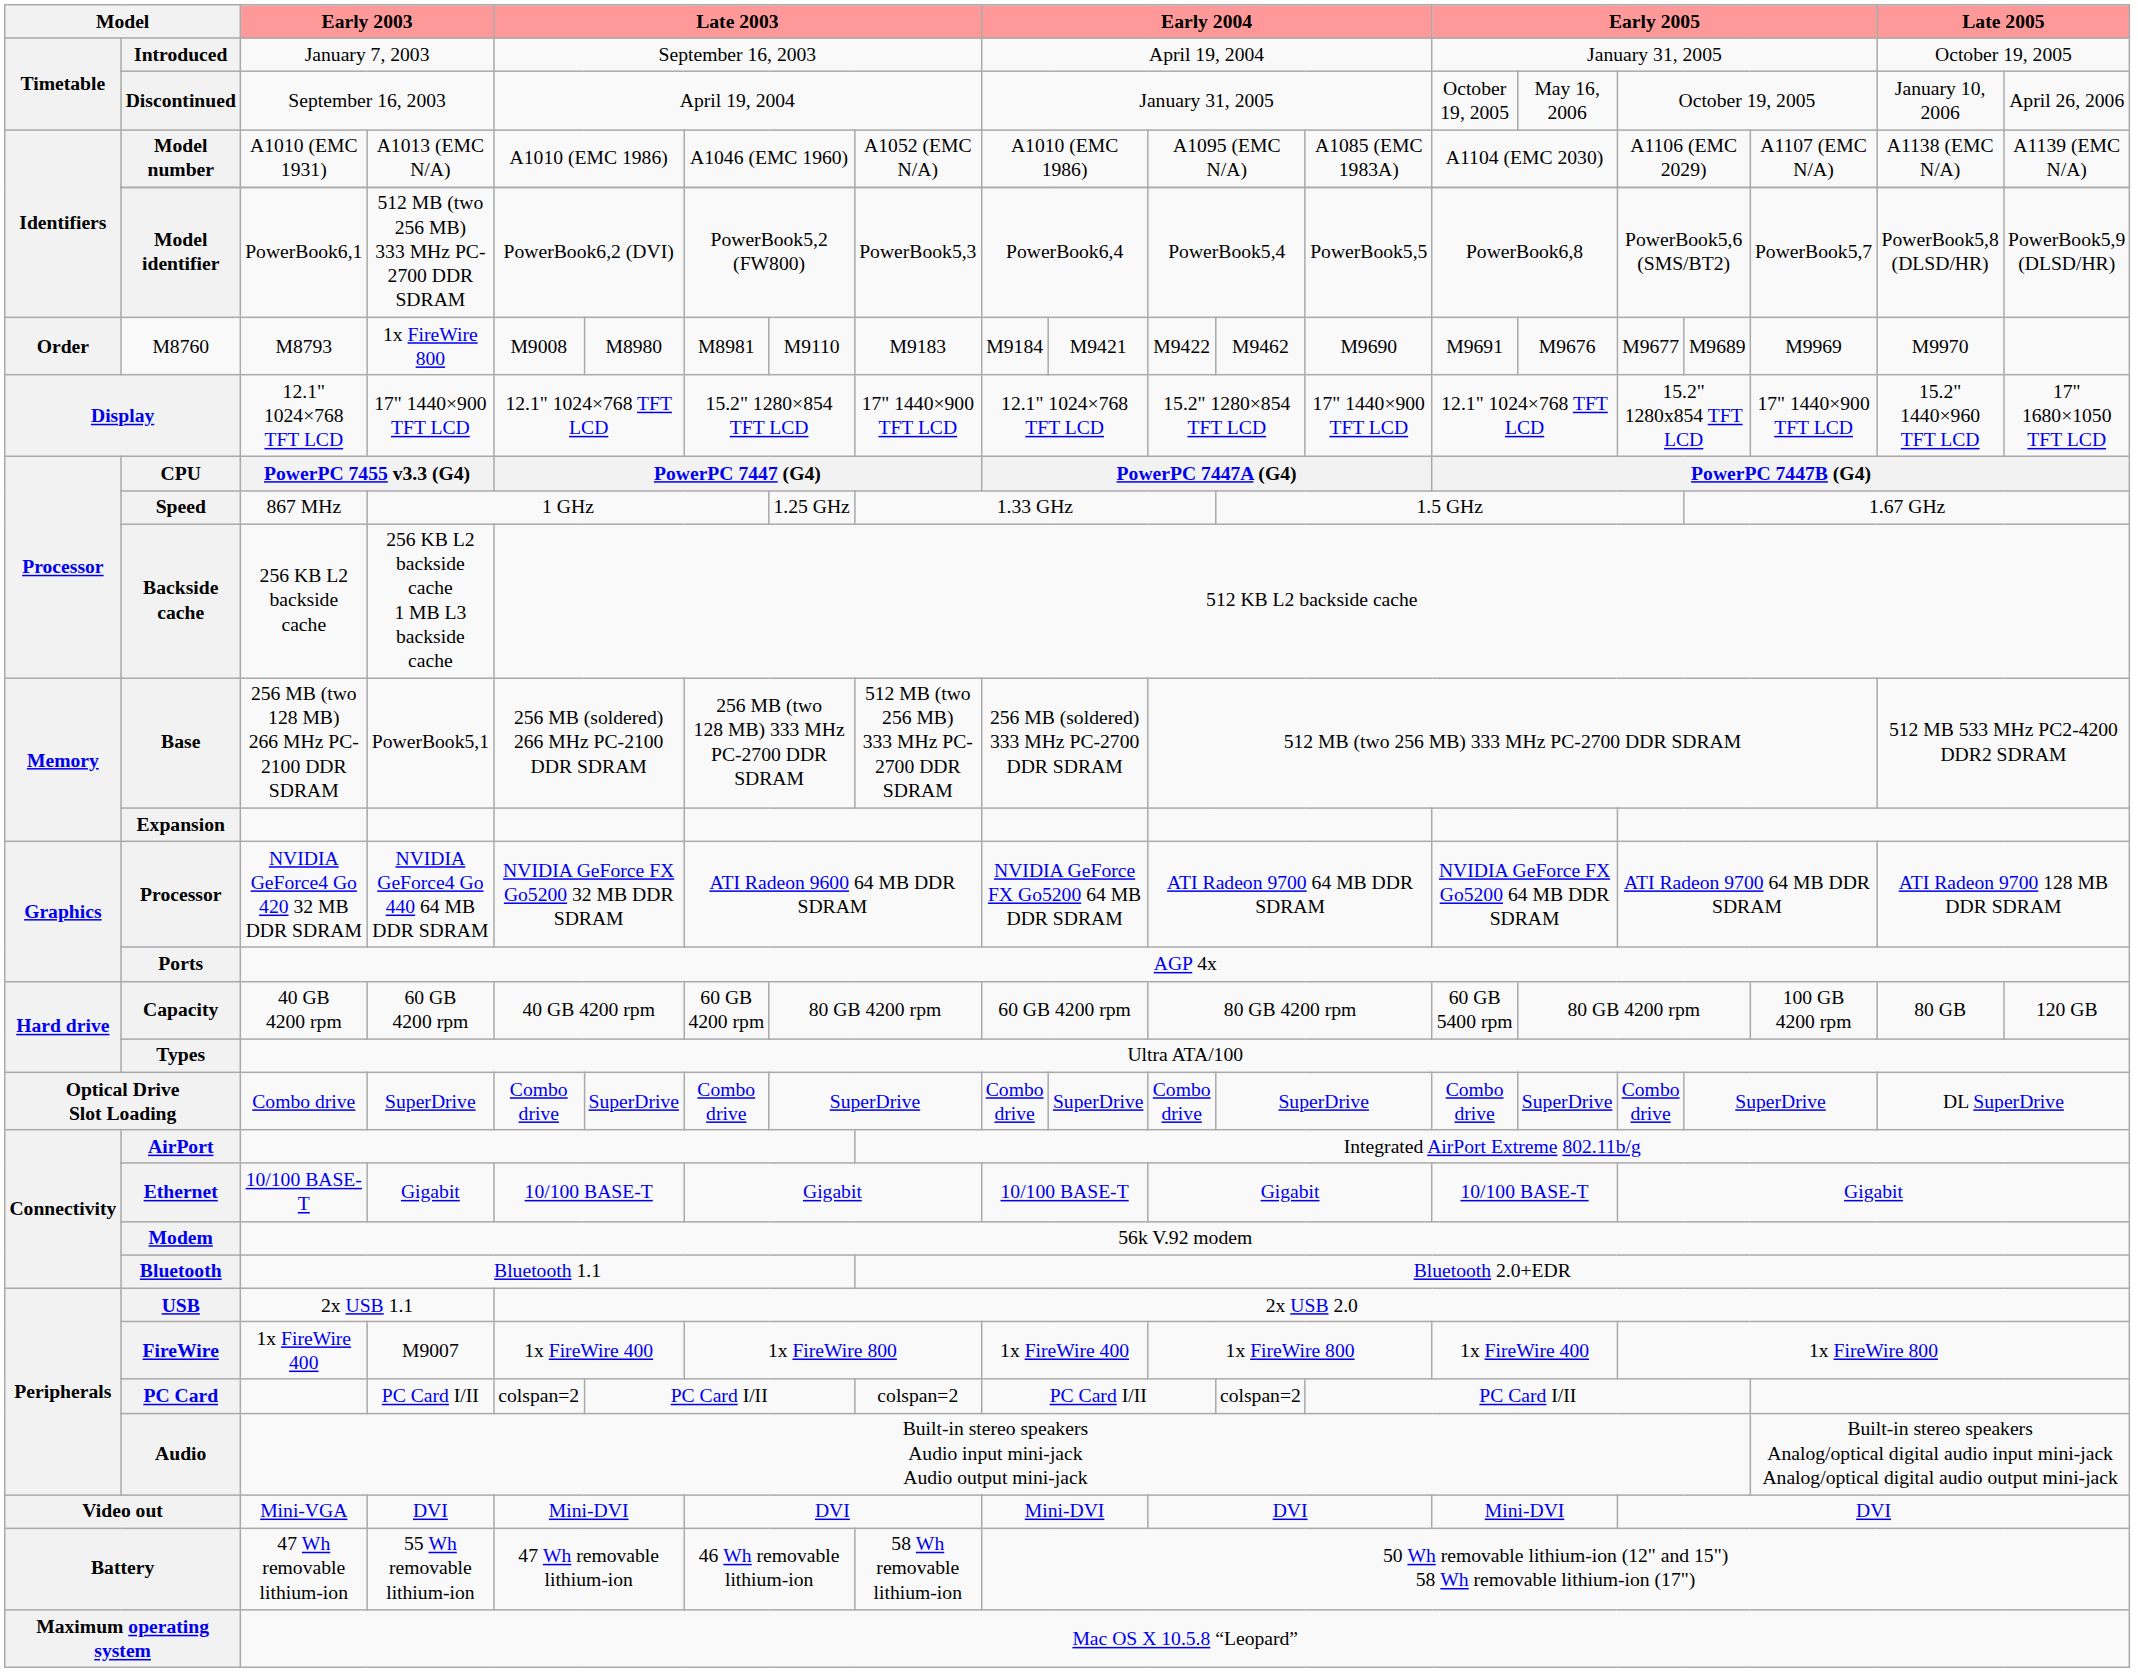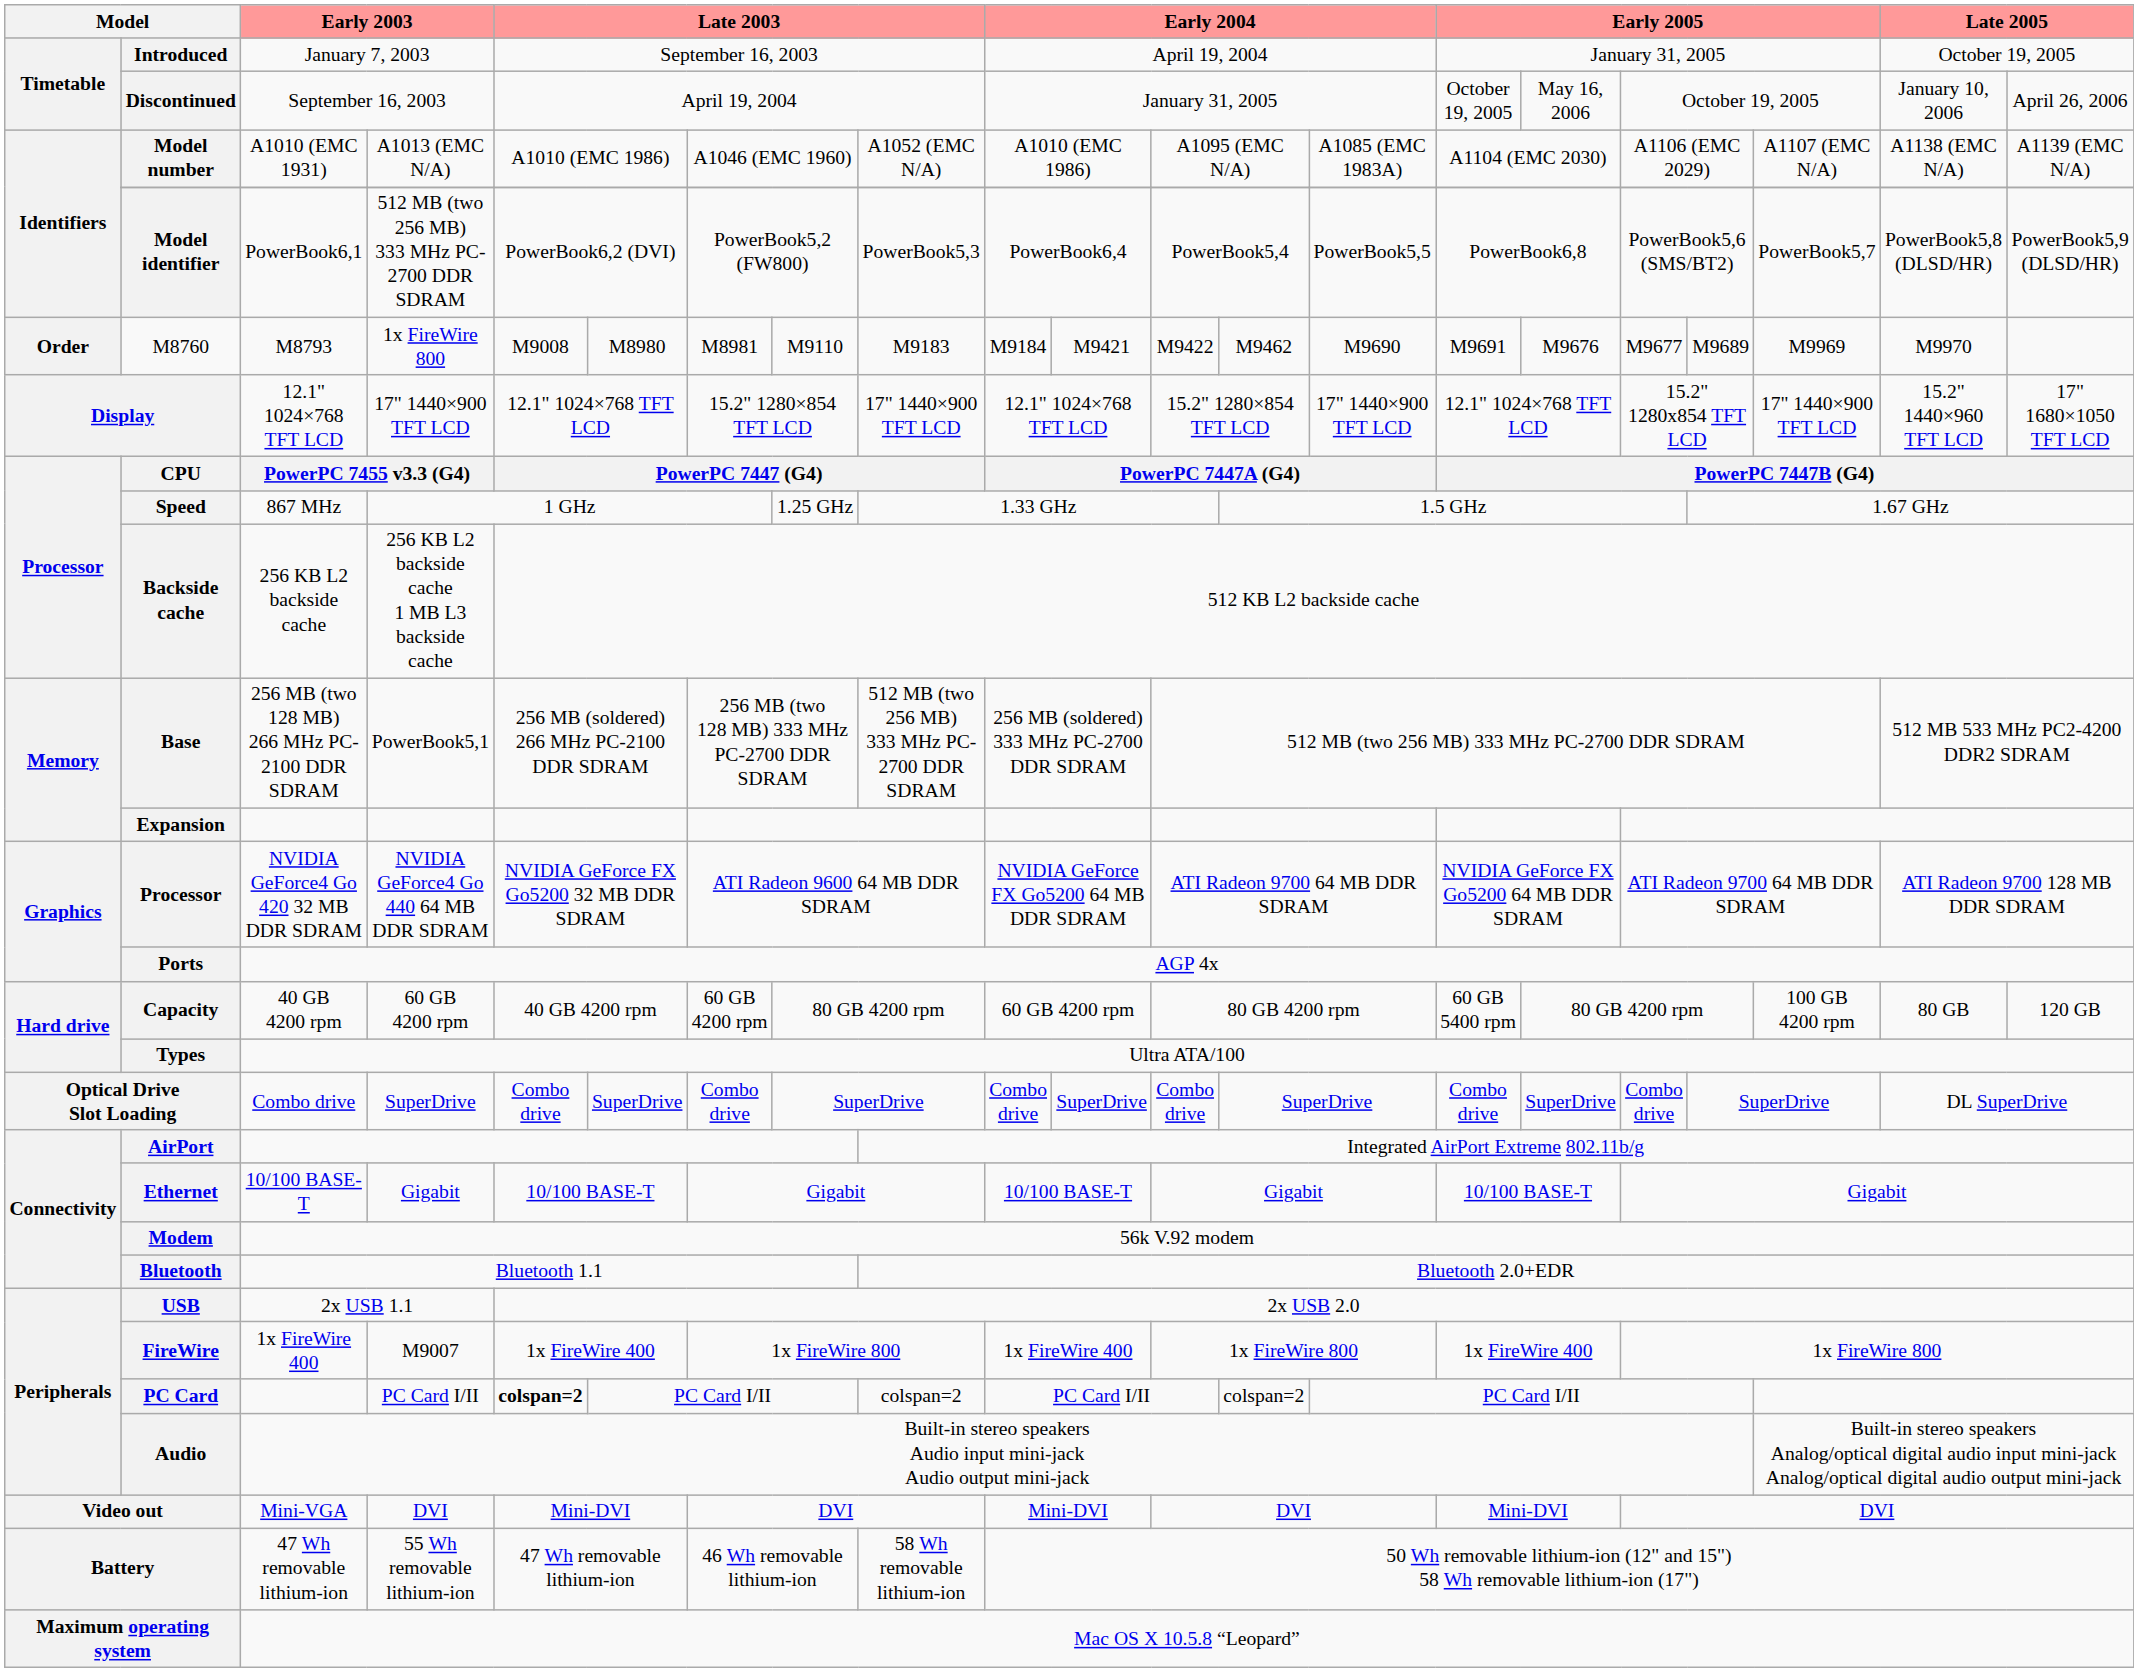(539, 1395) normal -> (540, 1395) bold
